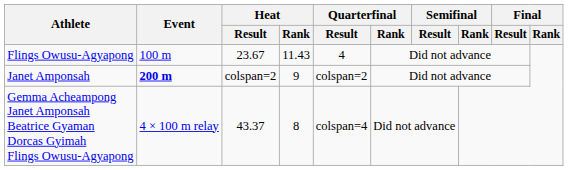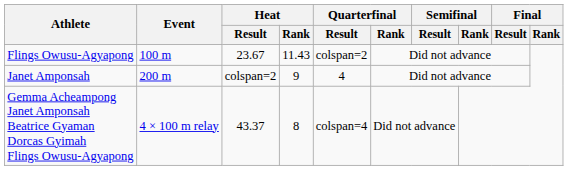(342, 55) 4 -> (342, 55) colspan=2
(156, 76) bold -> (155, 76) normal
(342, 76) colspan=2 -> (342, 76) 4
